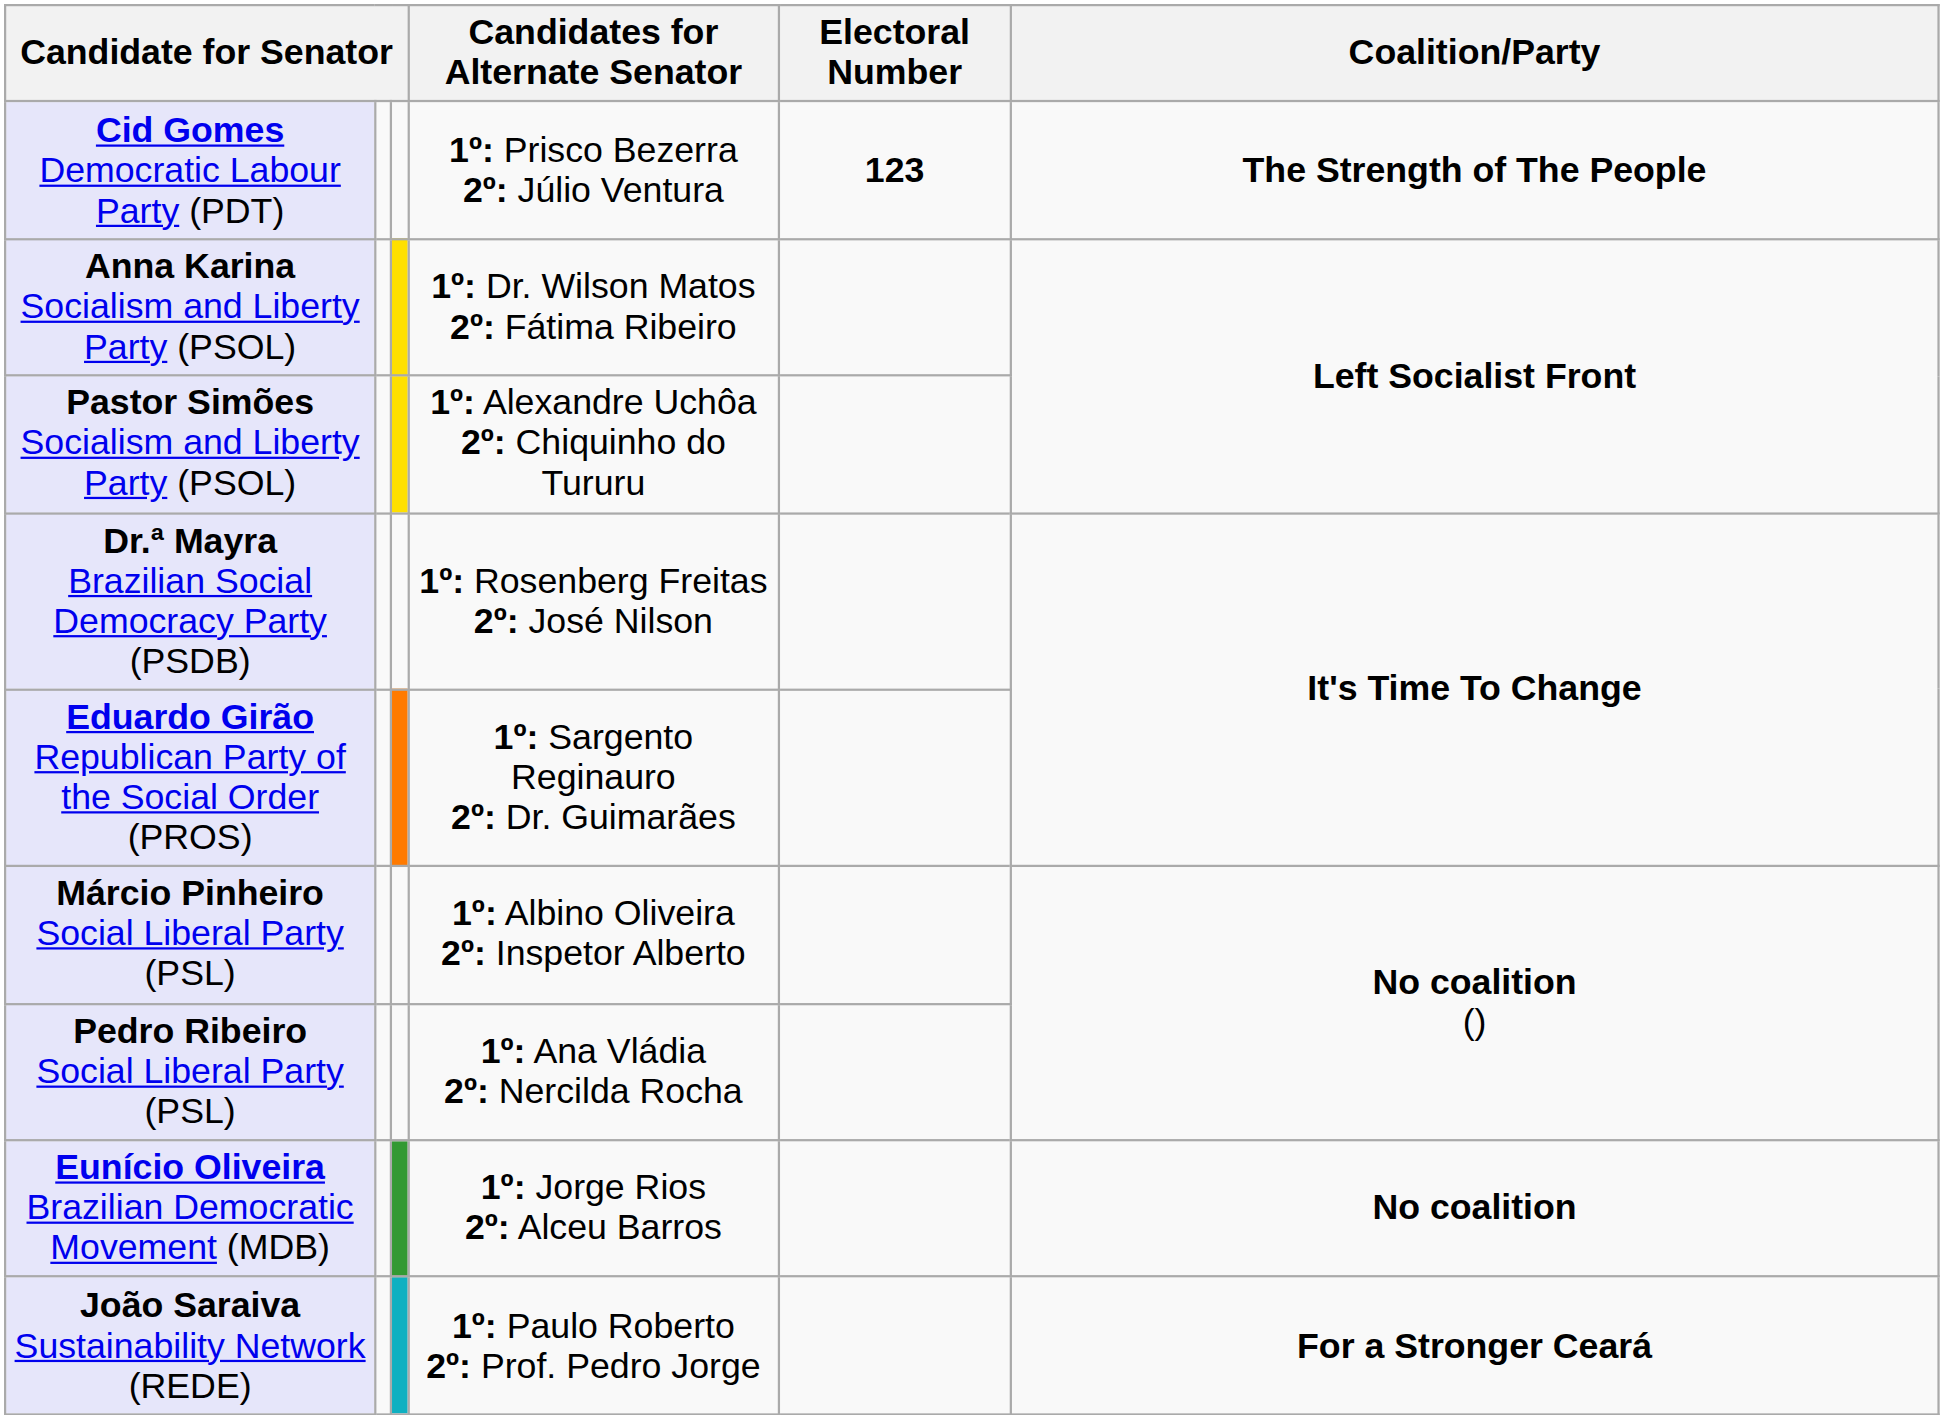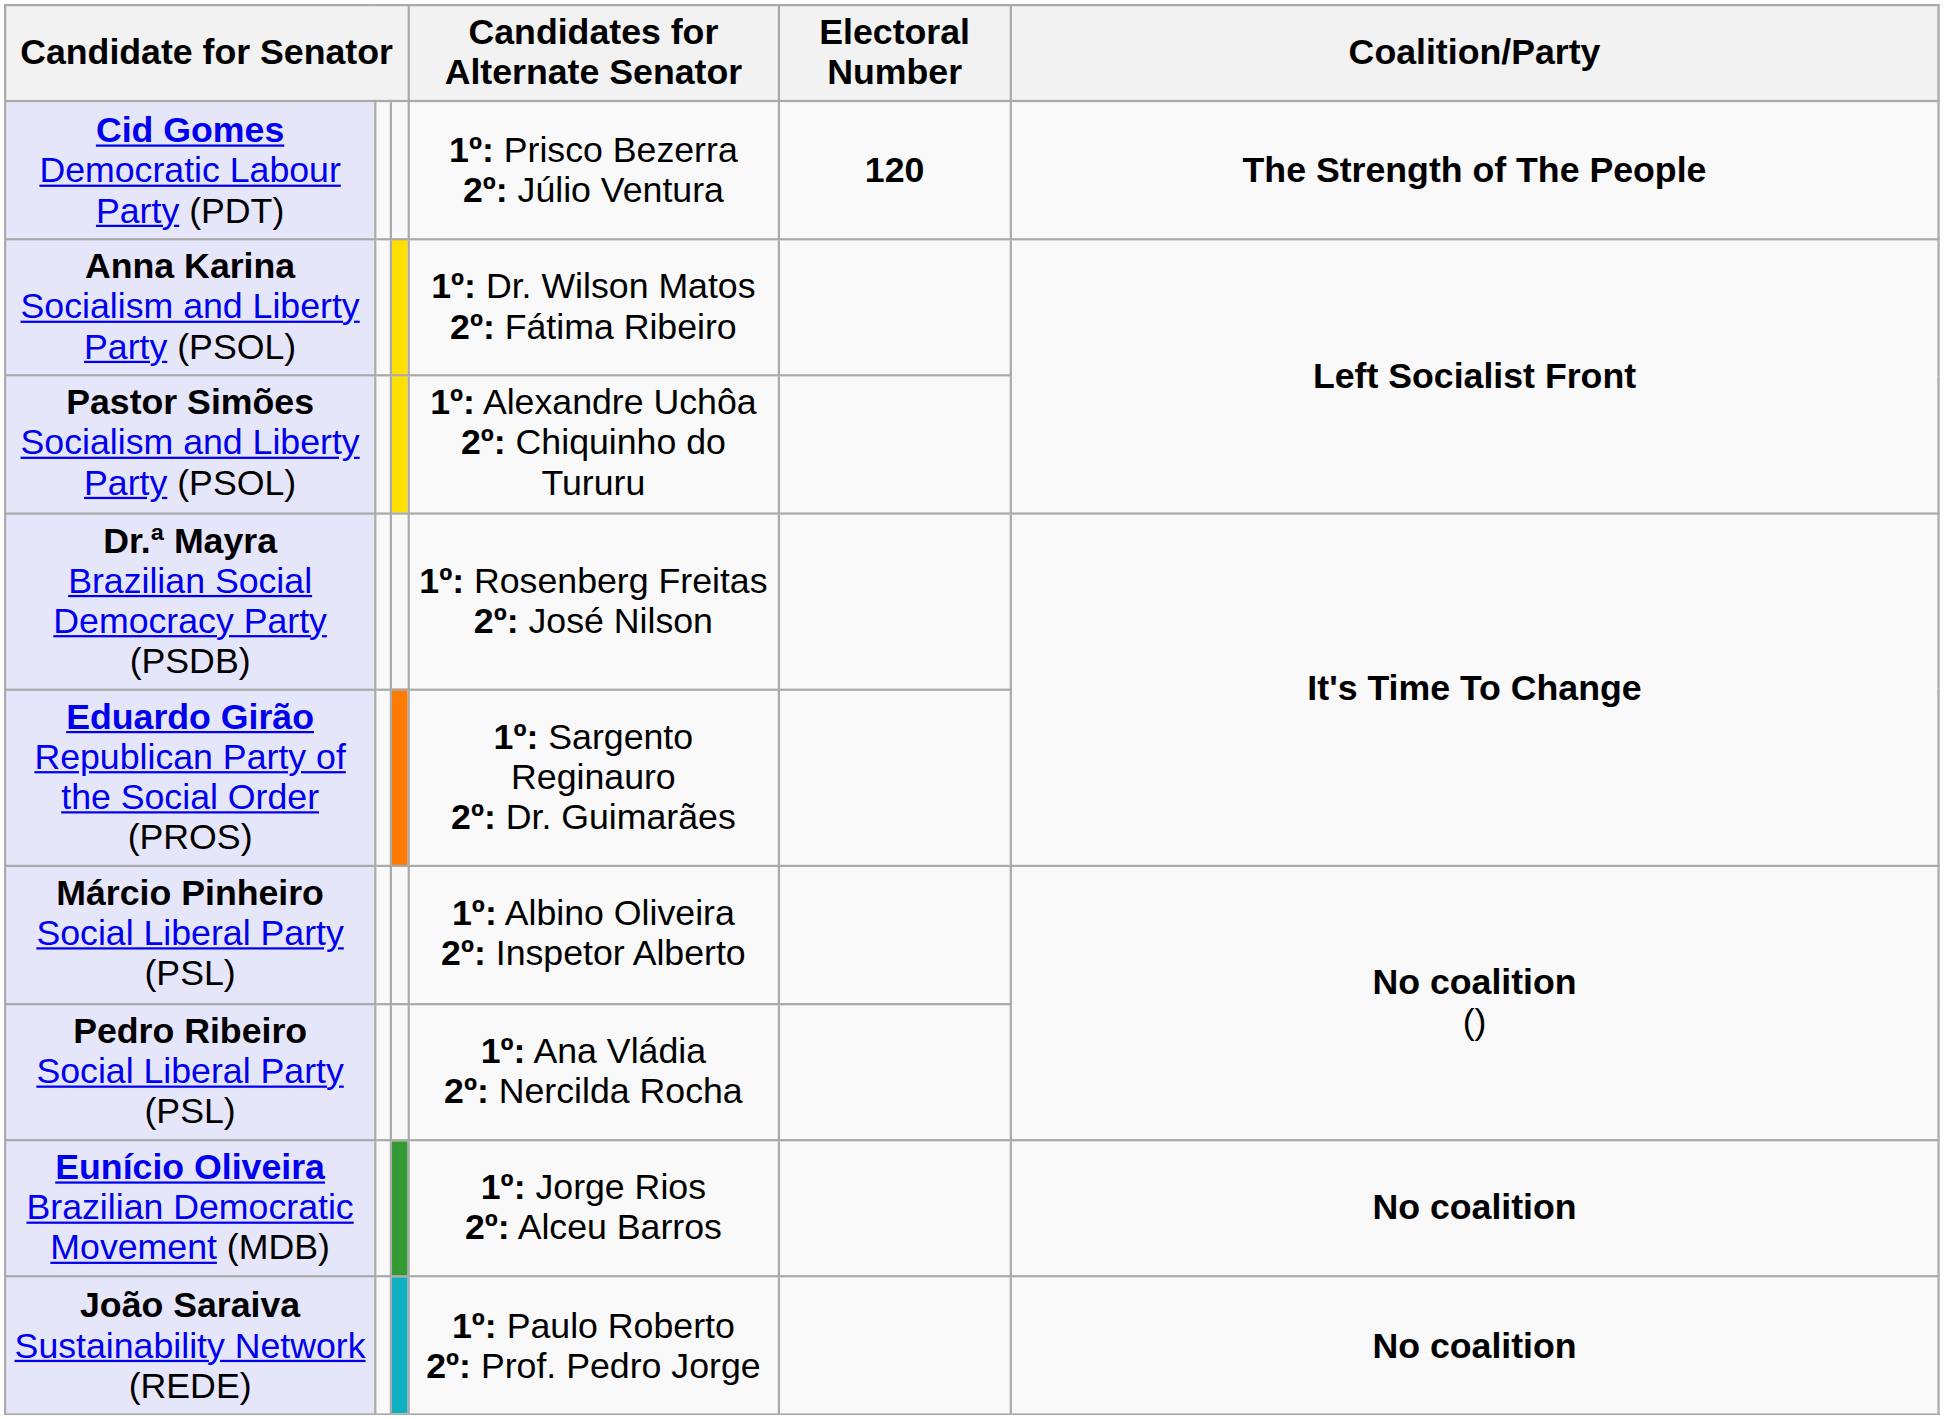(895, 169) 123 -> (895, 169) 120
(1475, 1344) For a Stronger Ceará -> (1475, 1344) No coalition
